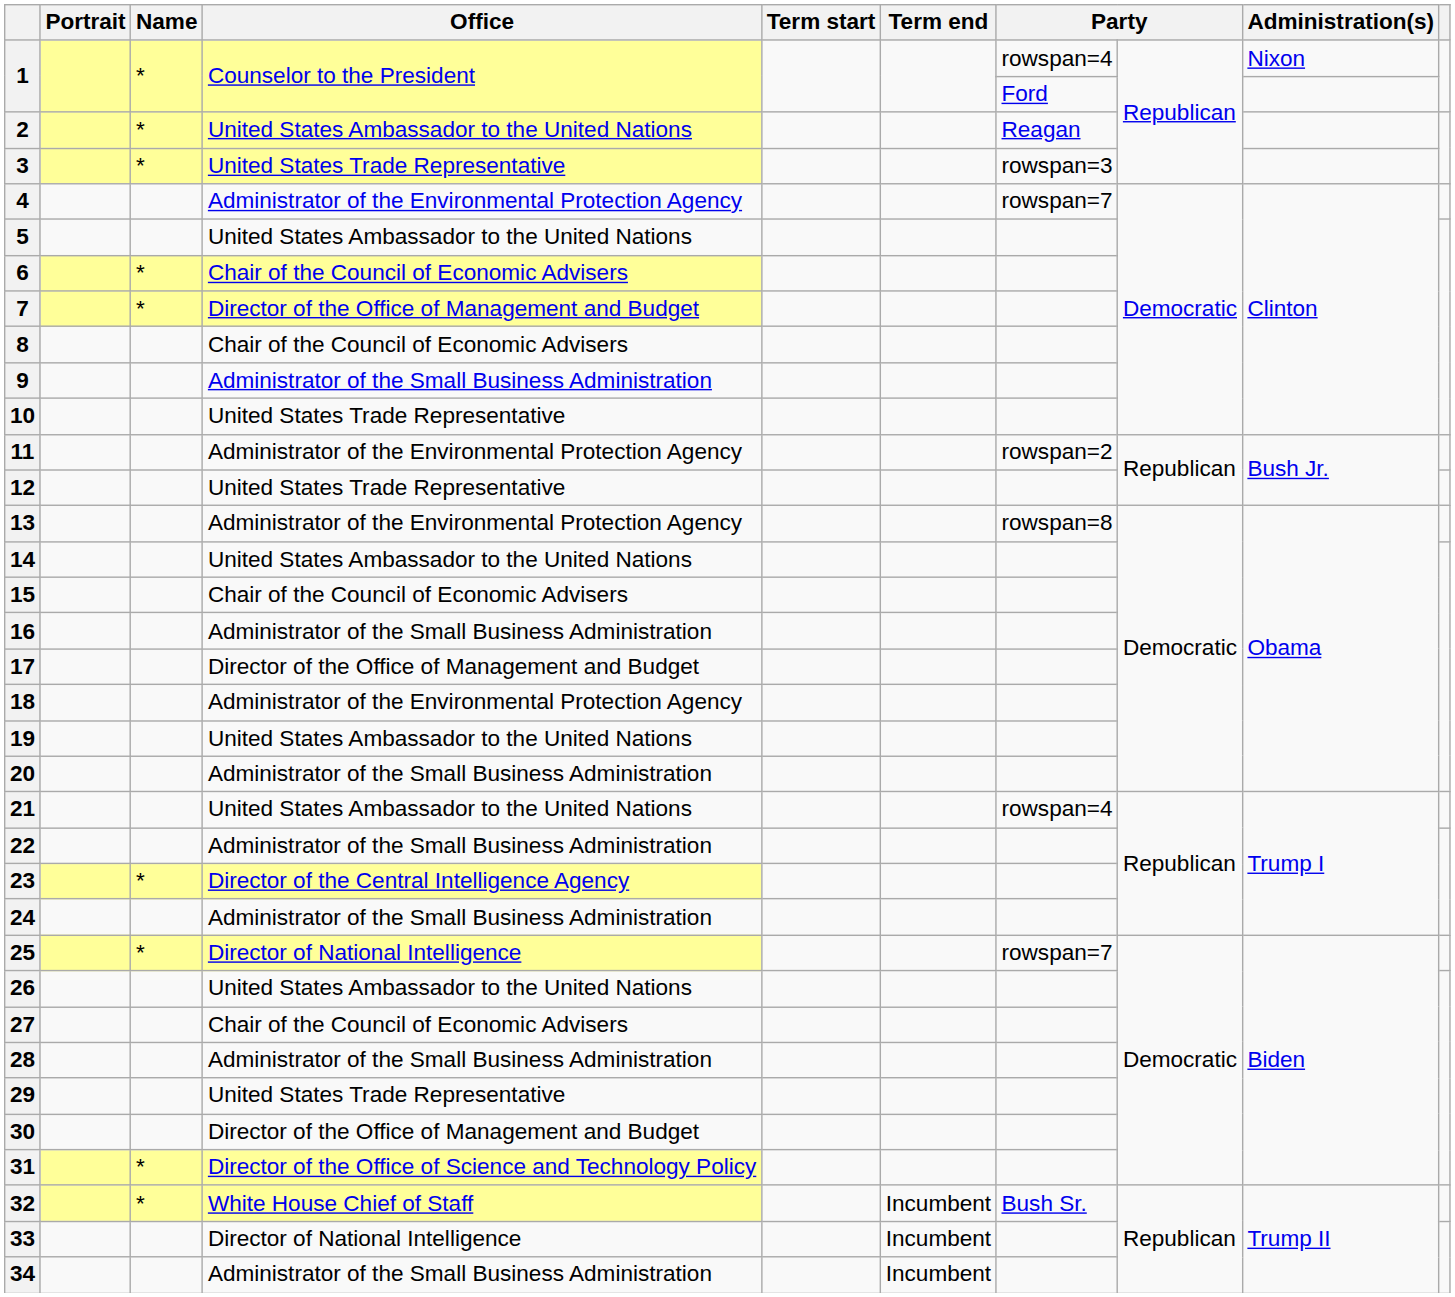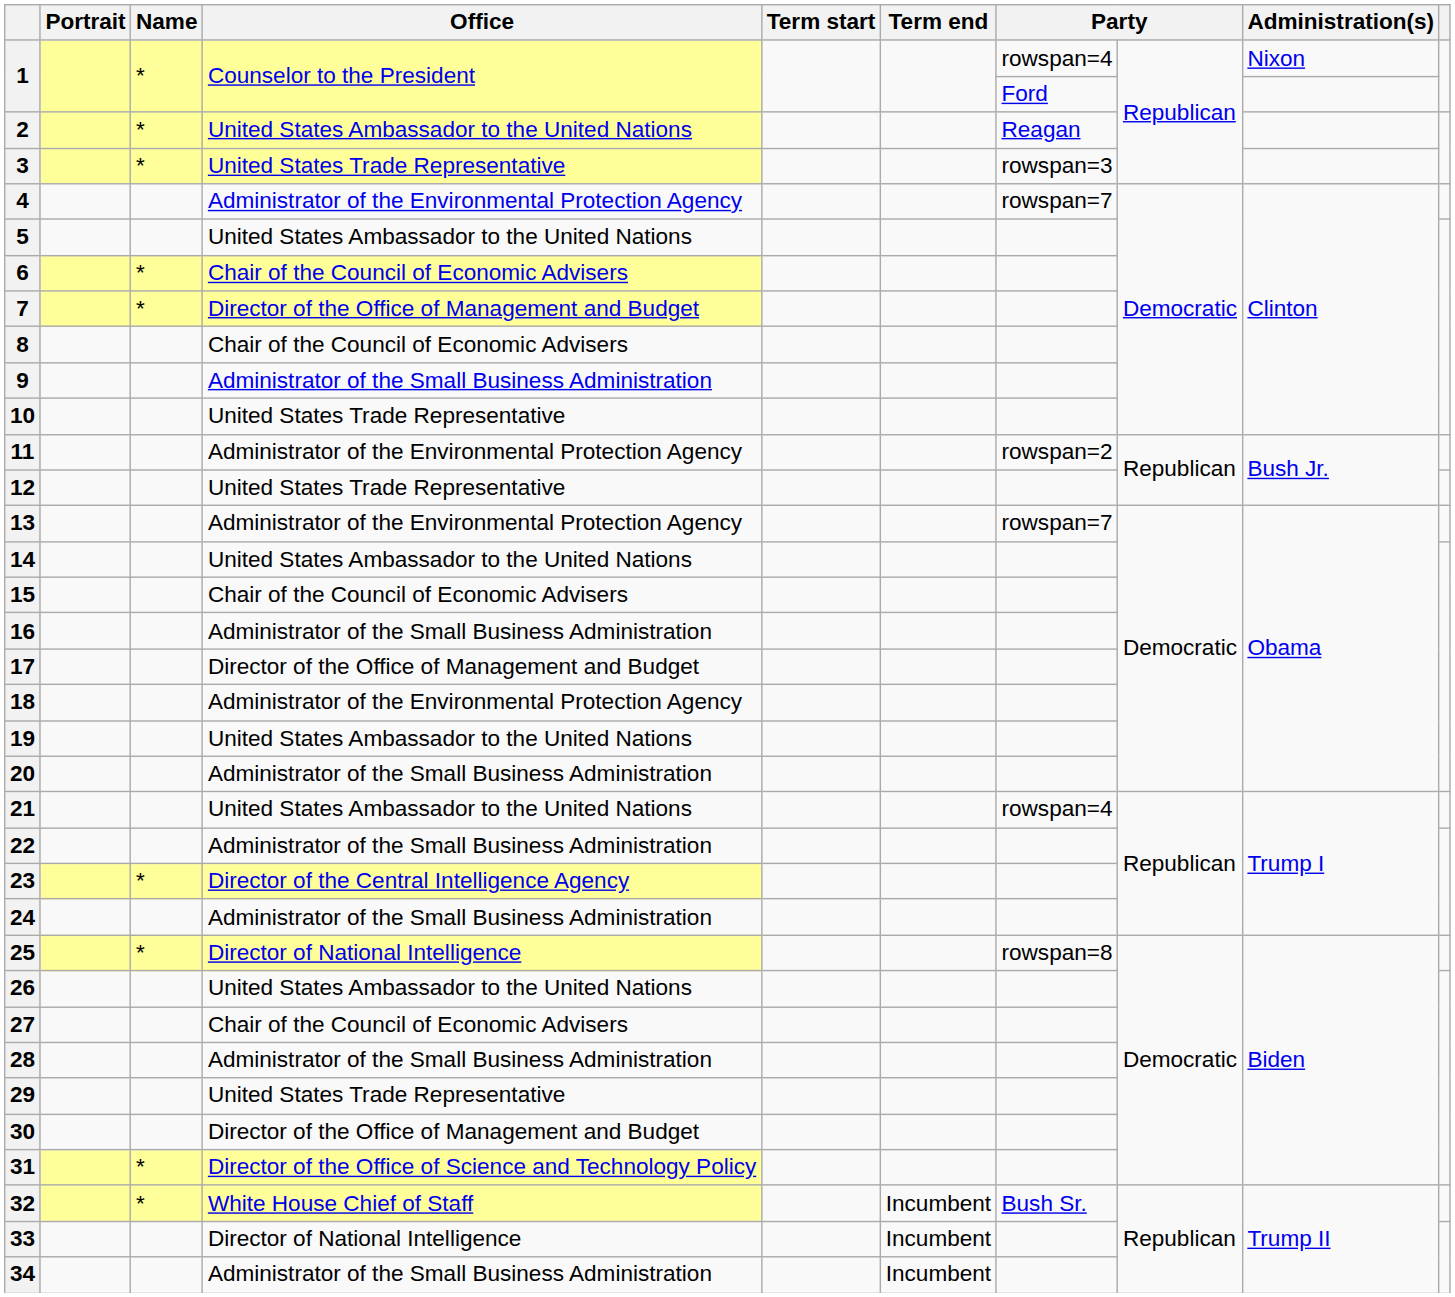(1057, 523) rowspan=8 -> (1057, 523) rowspan=7
(1057, 952) rowspan=7 -> (1057, 952) rowspan=8
